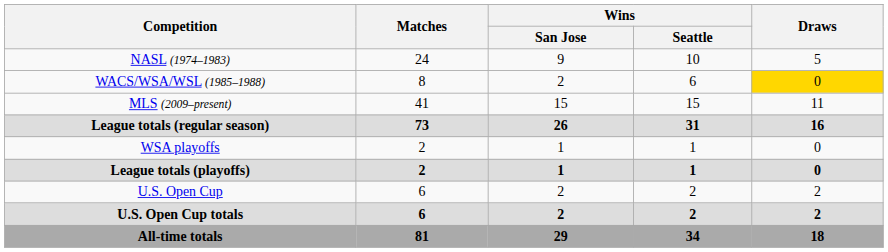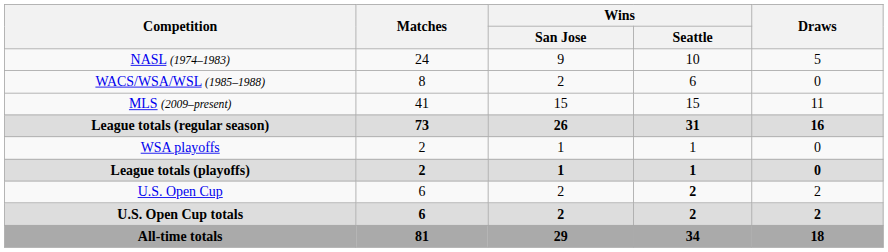(817, 81) gold background -> (817, 81) no background
(693, 192) normal -> (693, 192) bold
